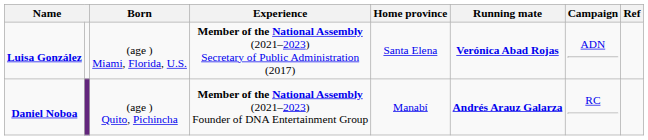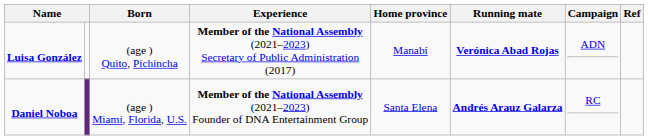(140, 57) (age ) Miami, Florida, U.S. -> (140, 57) (age ) Quito, Pichincha
(410, 50) Santa Elena -> (410, 50) Manabí
(140, 113) (age ) Quito, Pichincha -> (140, 113) (age ) Miami, Florida, U.S.
(410, 107) Manabí -> (410, 107) Santa Elena
